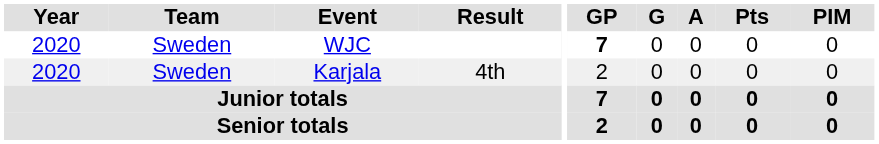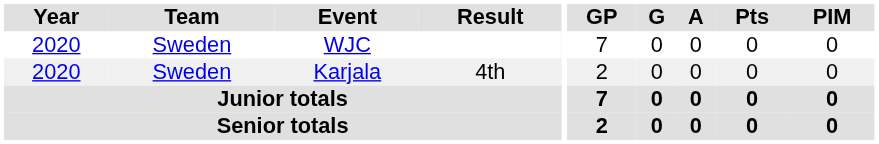(602, 44) bold -> (602, 44) normal
